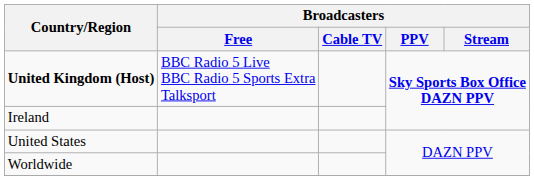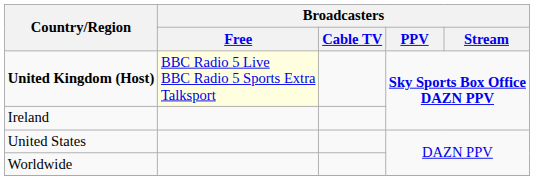(238, 78) no background -> (238, 78) lightyellow background
